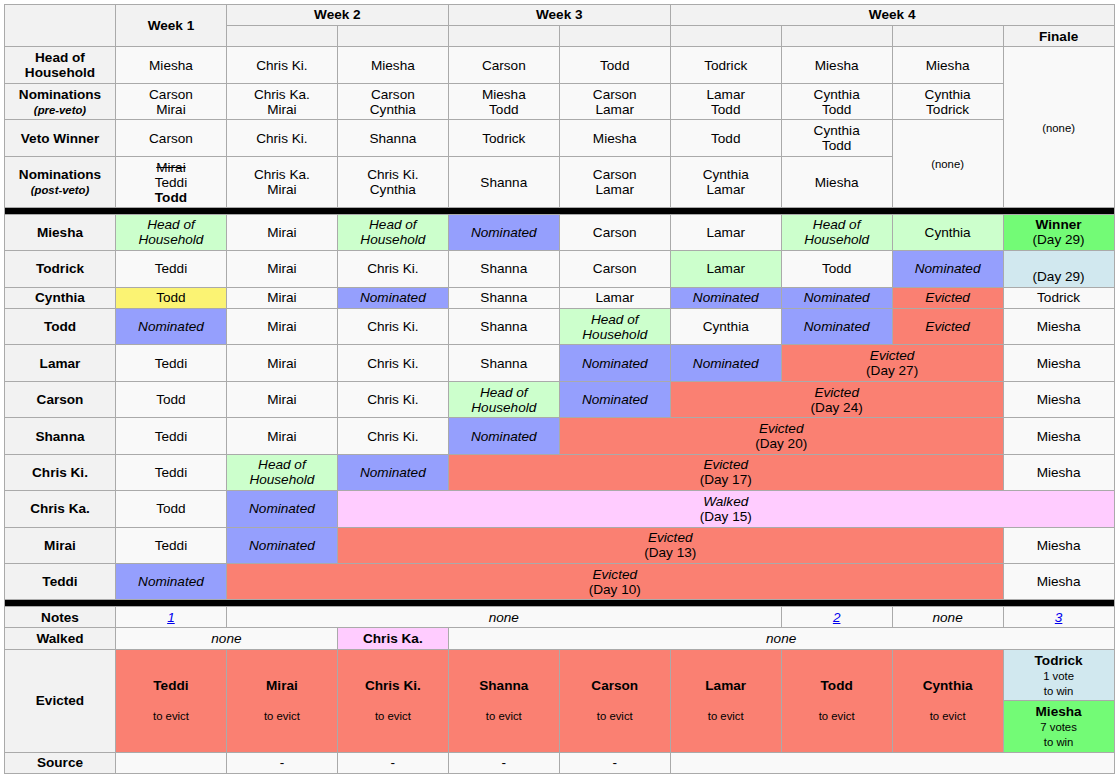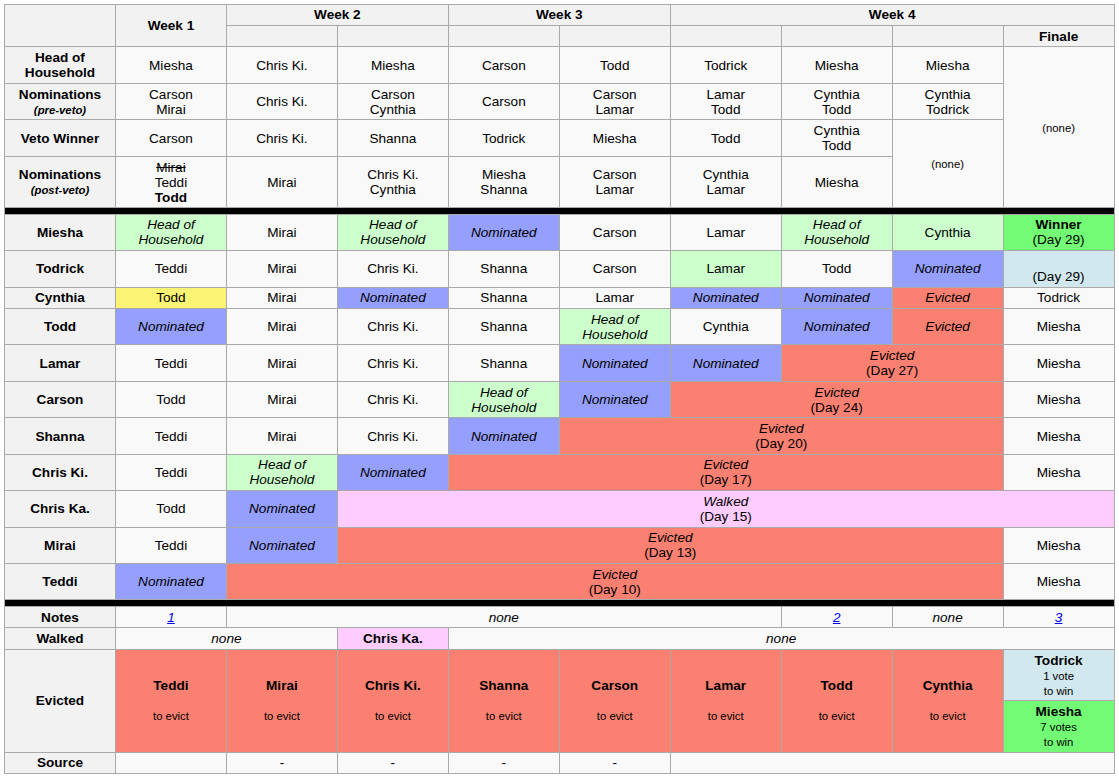(282, 102) Chris Ka. Mirai -> (282, 102) Chris Ki.
(504, 102) Miesha Todd -> (504, 102) Carson
(282, 182) Chris Ka. Mirai -> (282, 182) Mirai
(504, 182) Shanna -> (504, 182) Miesha Shanna
